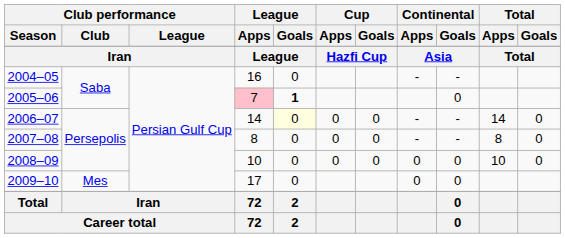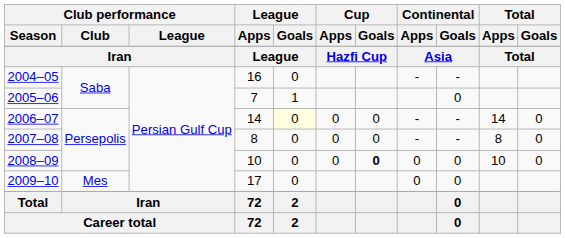(254, 98) pink background -> (254, 98) no background
(295, 98) bold -> (295, 98) normal
(376, 160) normal -> (376, 160) bold
